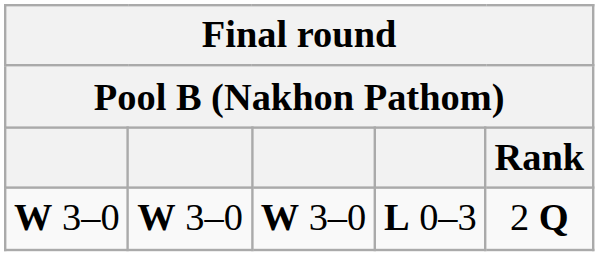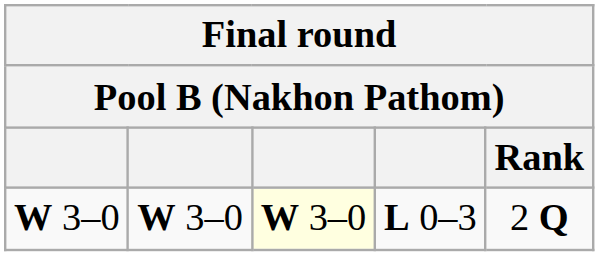(313, 217) no background -> (313, 217) lightyellow background
